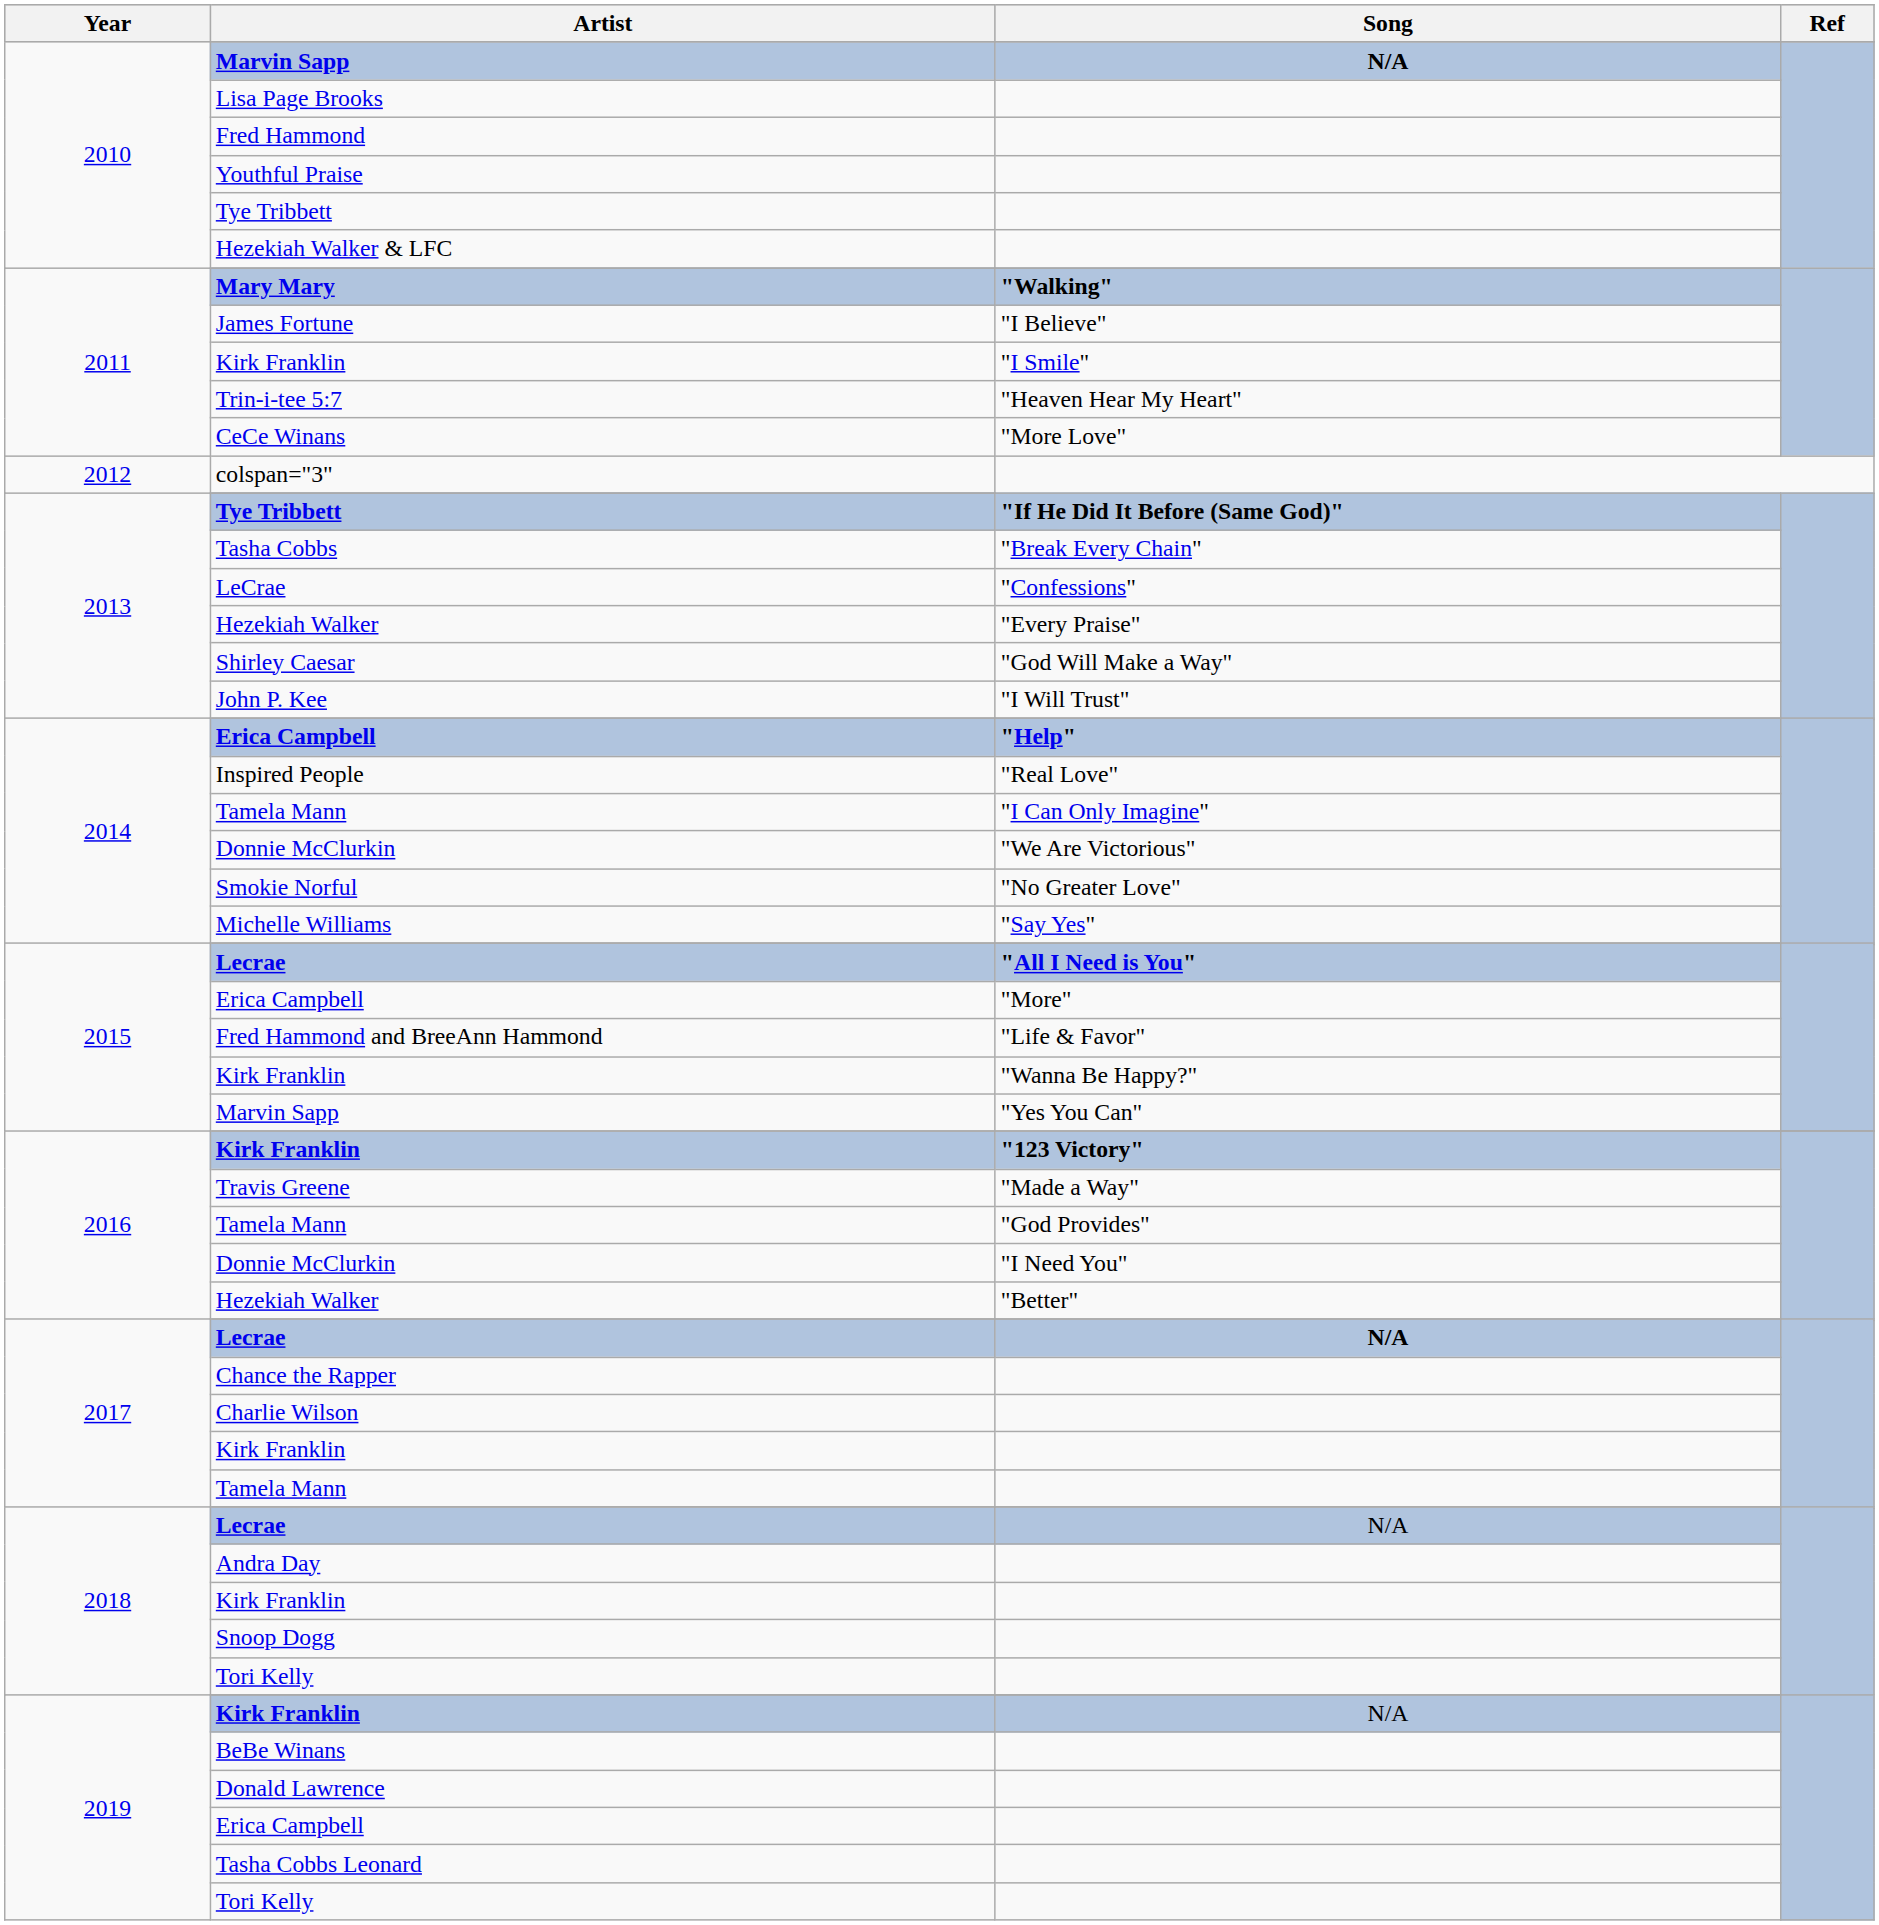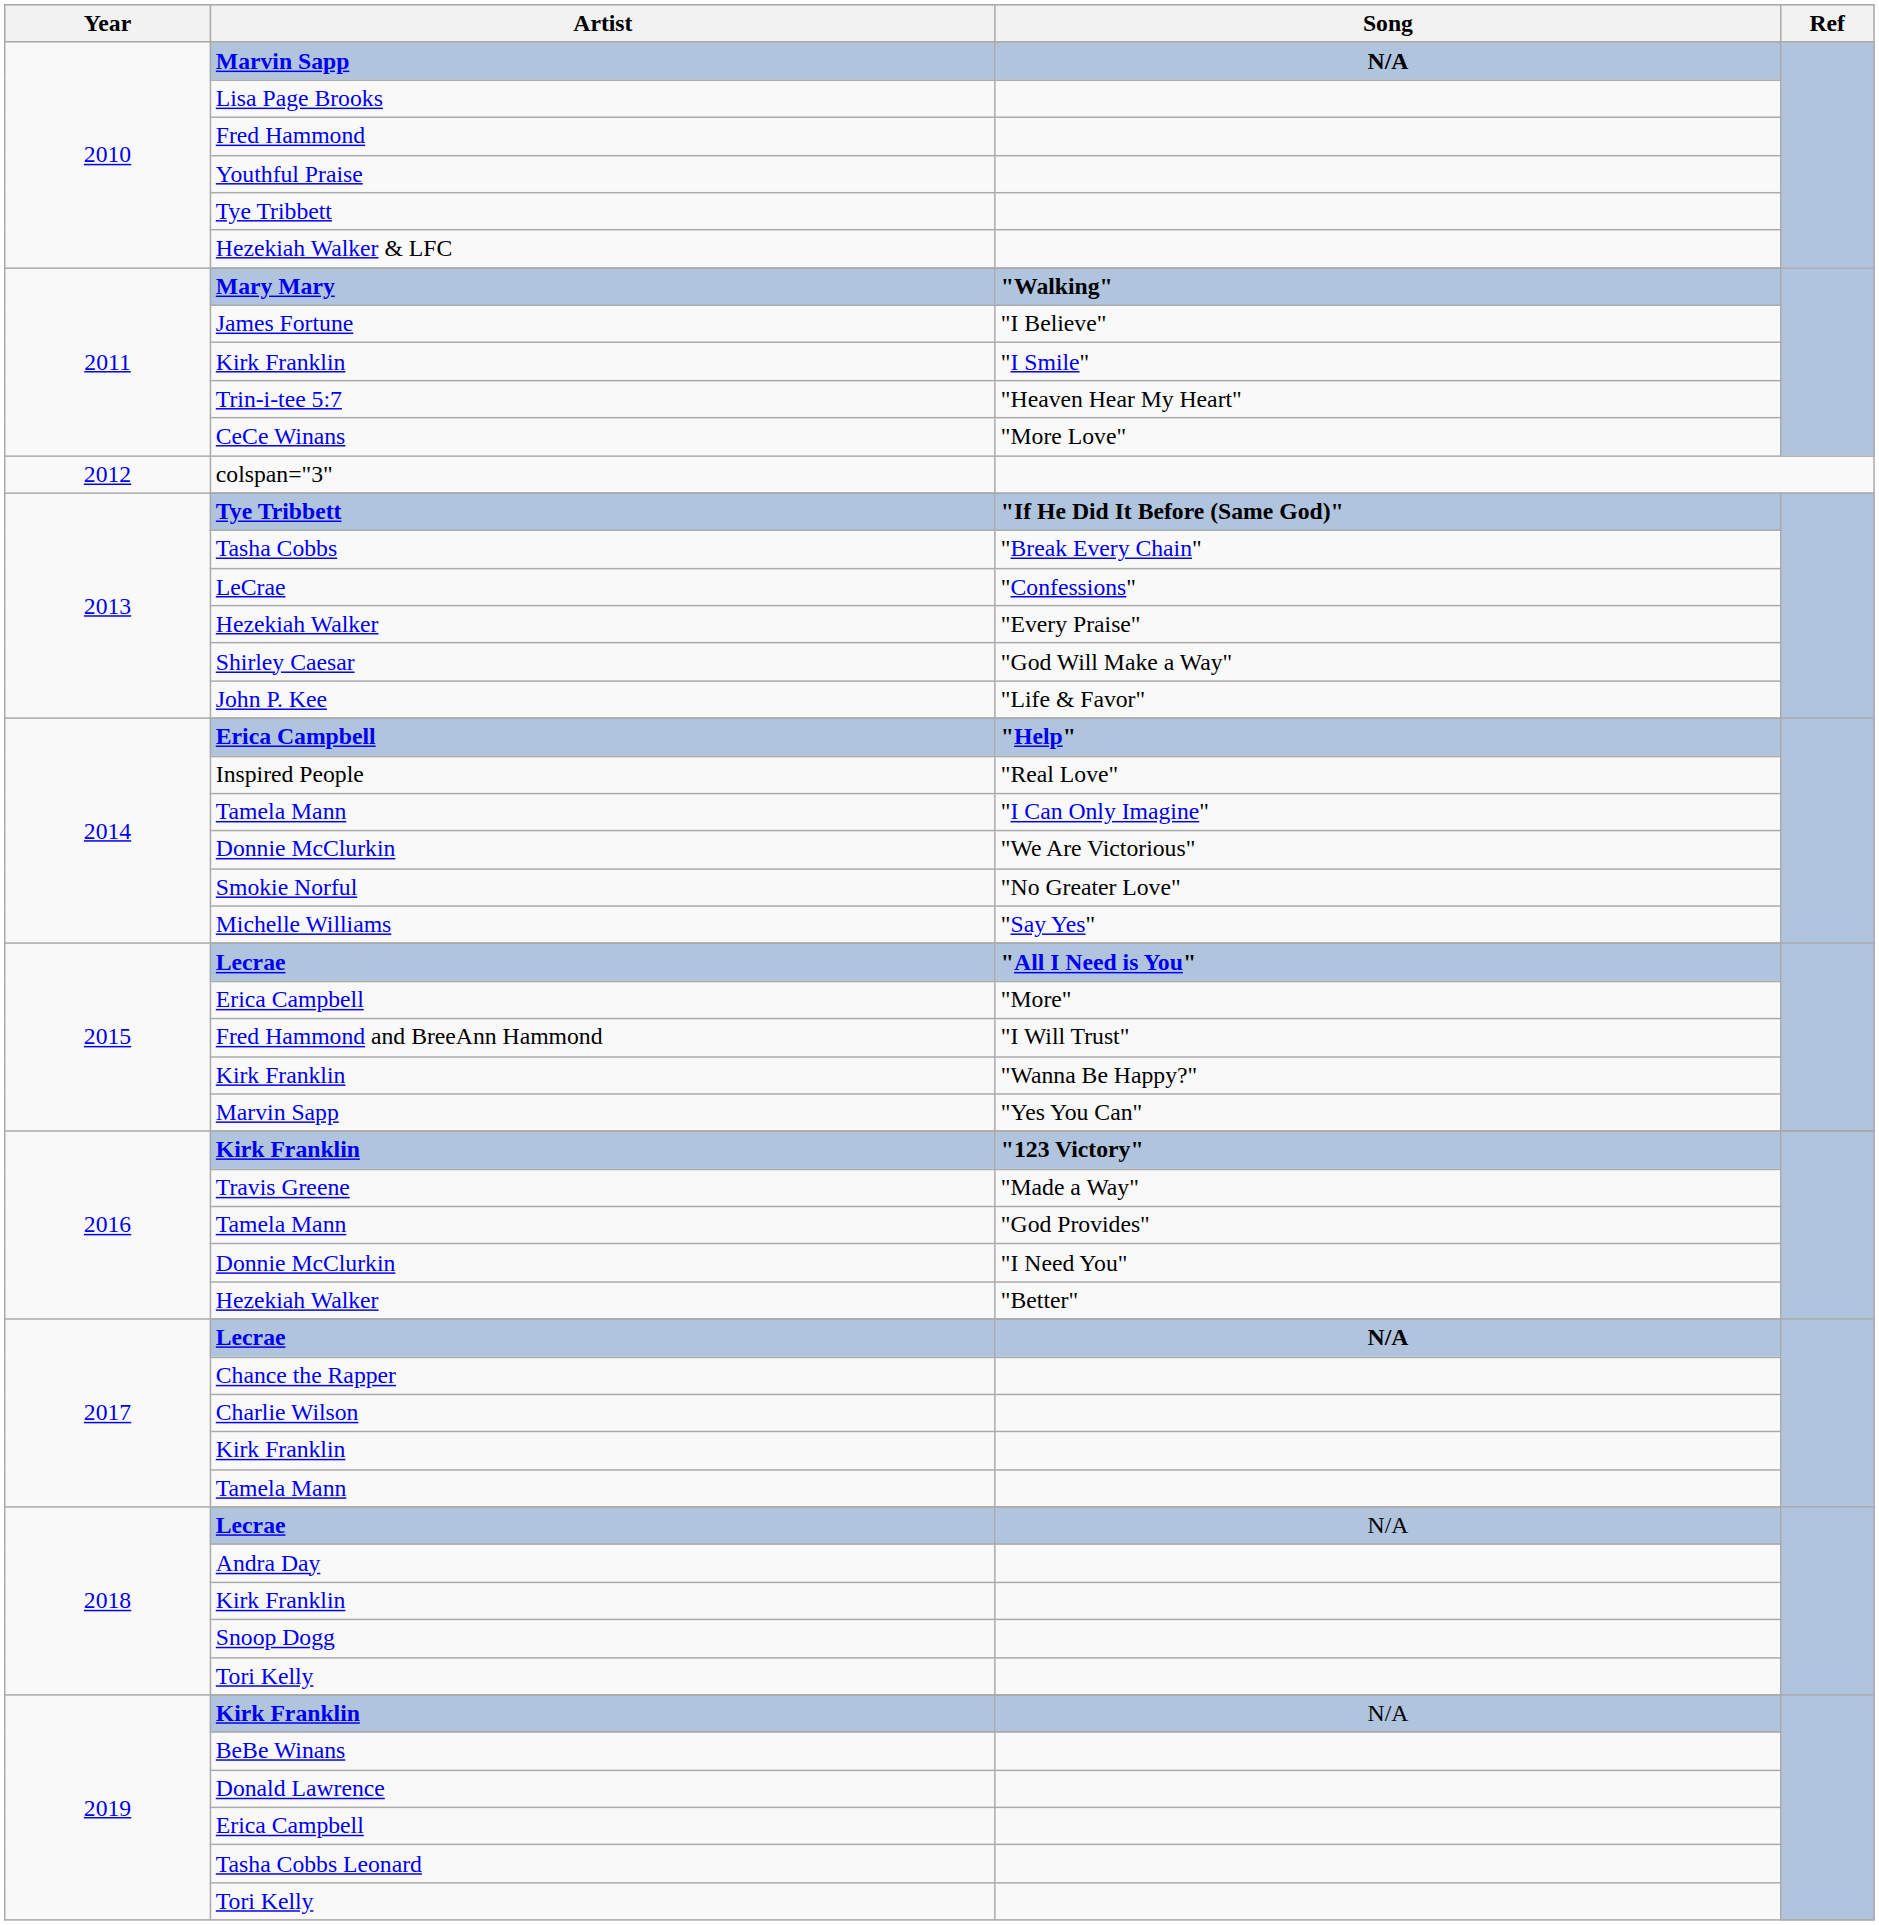(1065, 699) "I Will Trust" -> (1073, 699) "Life & Favor"
(1073, 1037) "Life & Favor" -> (1065, 1037) "I Will Trust"
